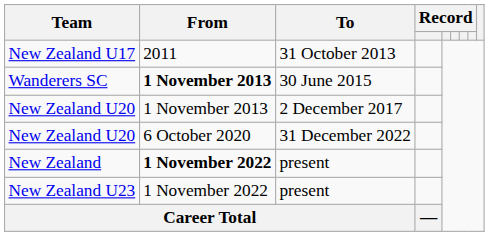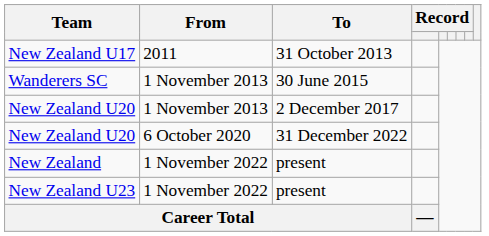(207, 80) bold -> (206, 80) normal
(207, 163) bold -> (206, 163) normal
